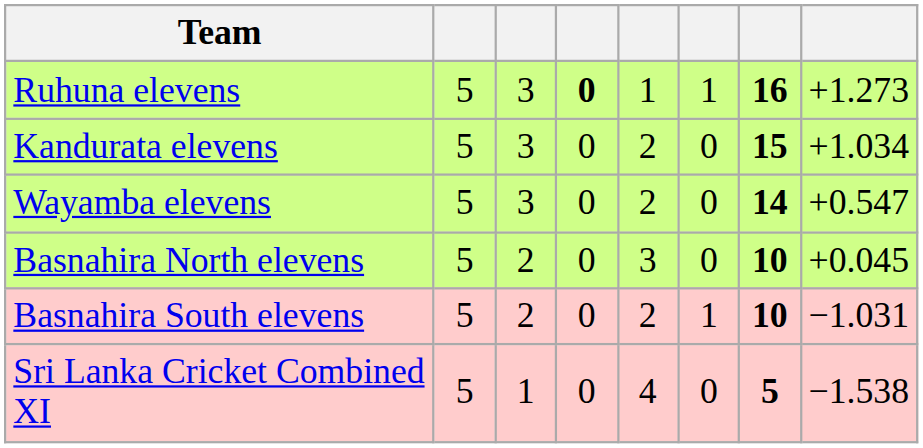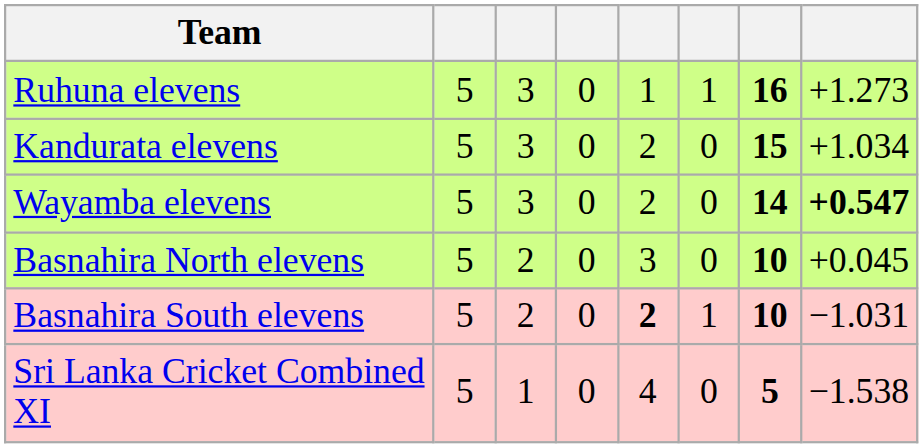(587, 89) bold -> (587, 89) normal
(859, 202) normal -> (859, 202) bold
(648, 315) normal -> (648, 315) bold
